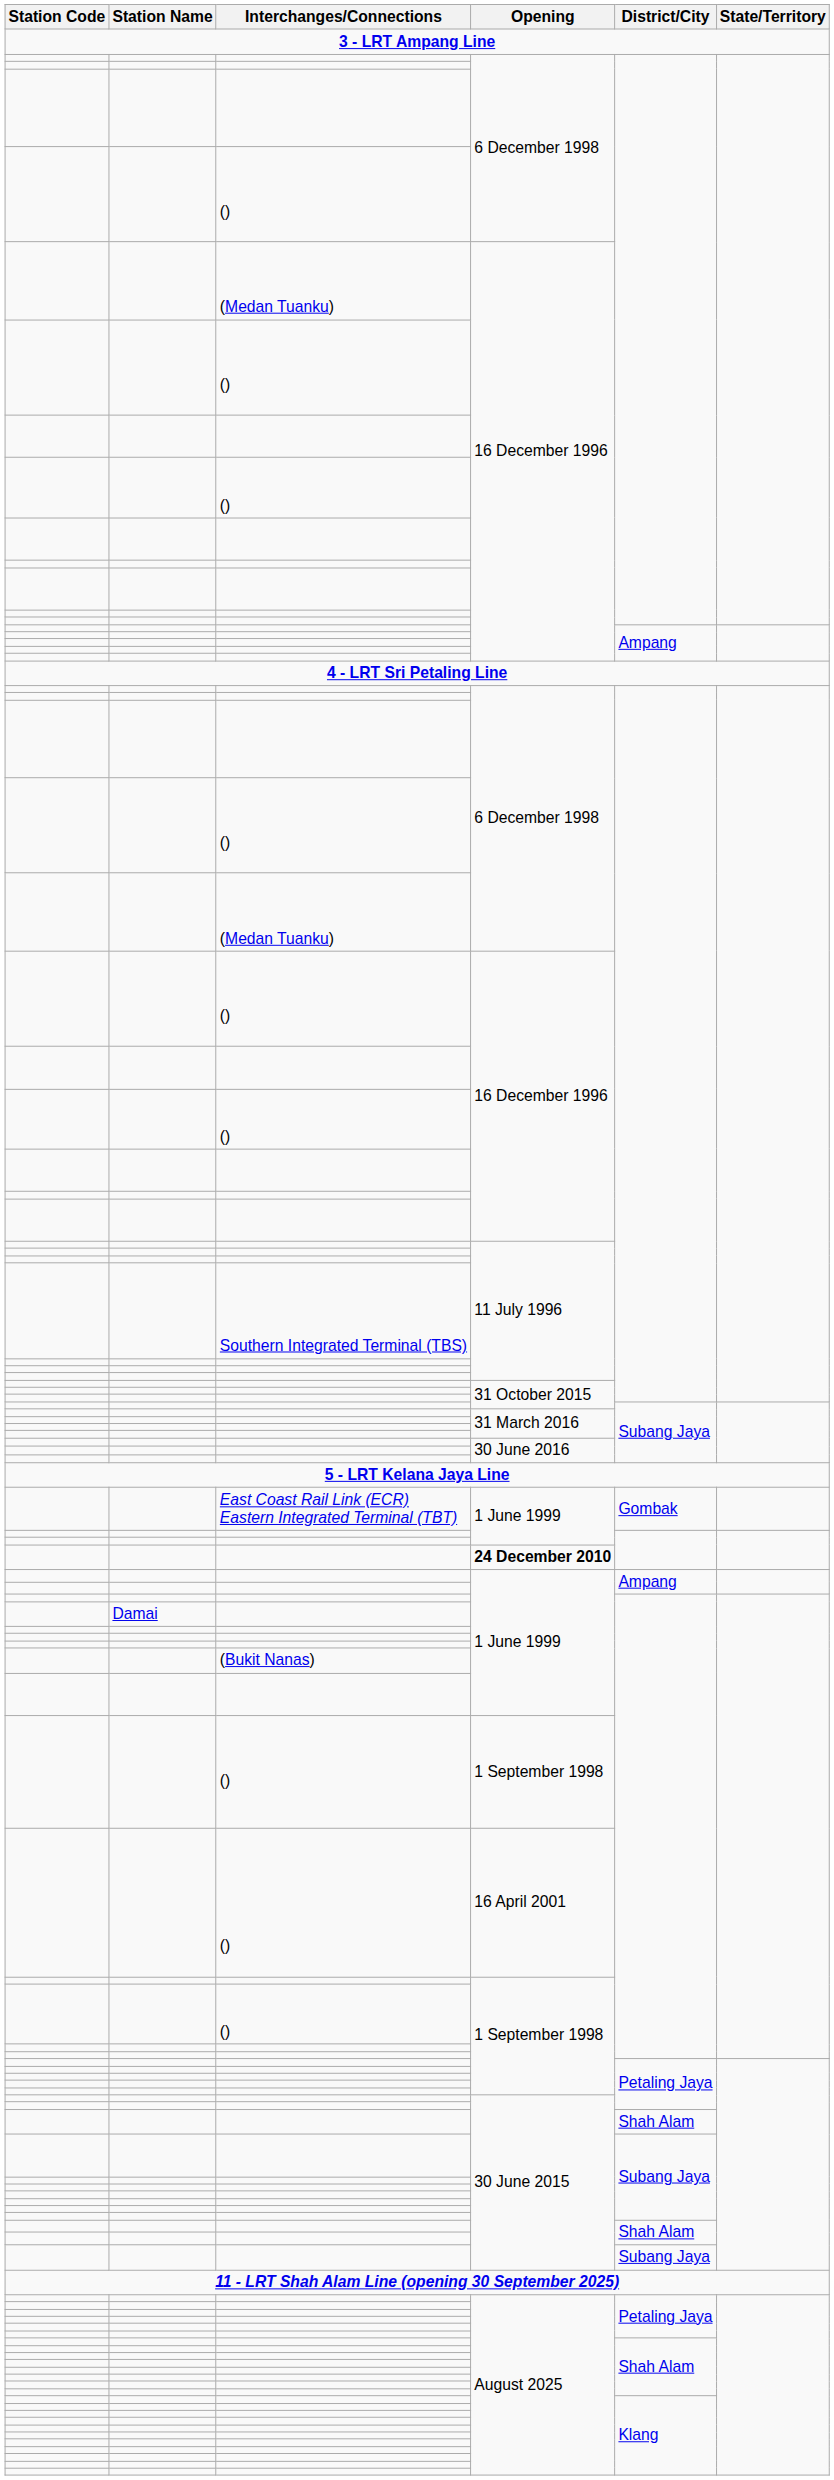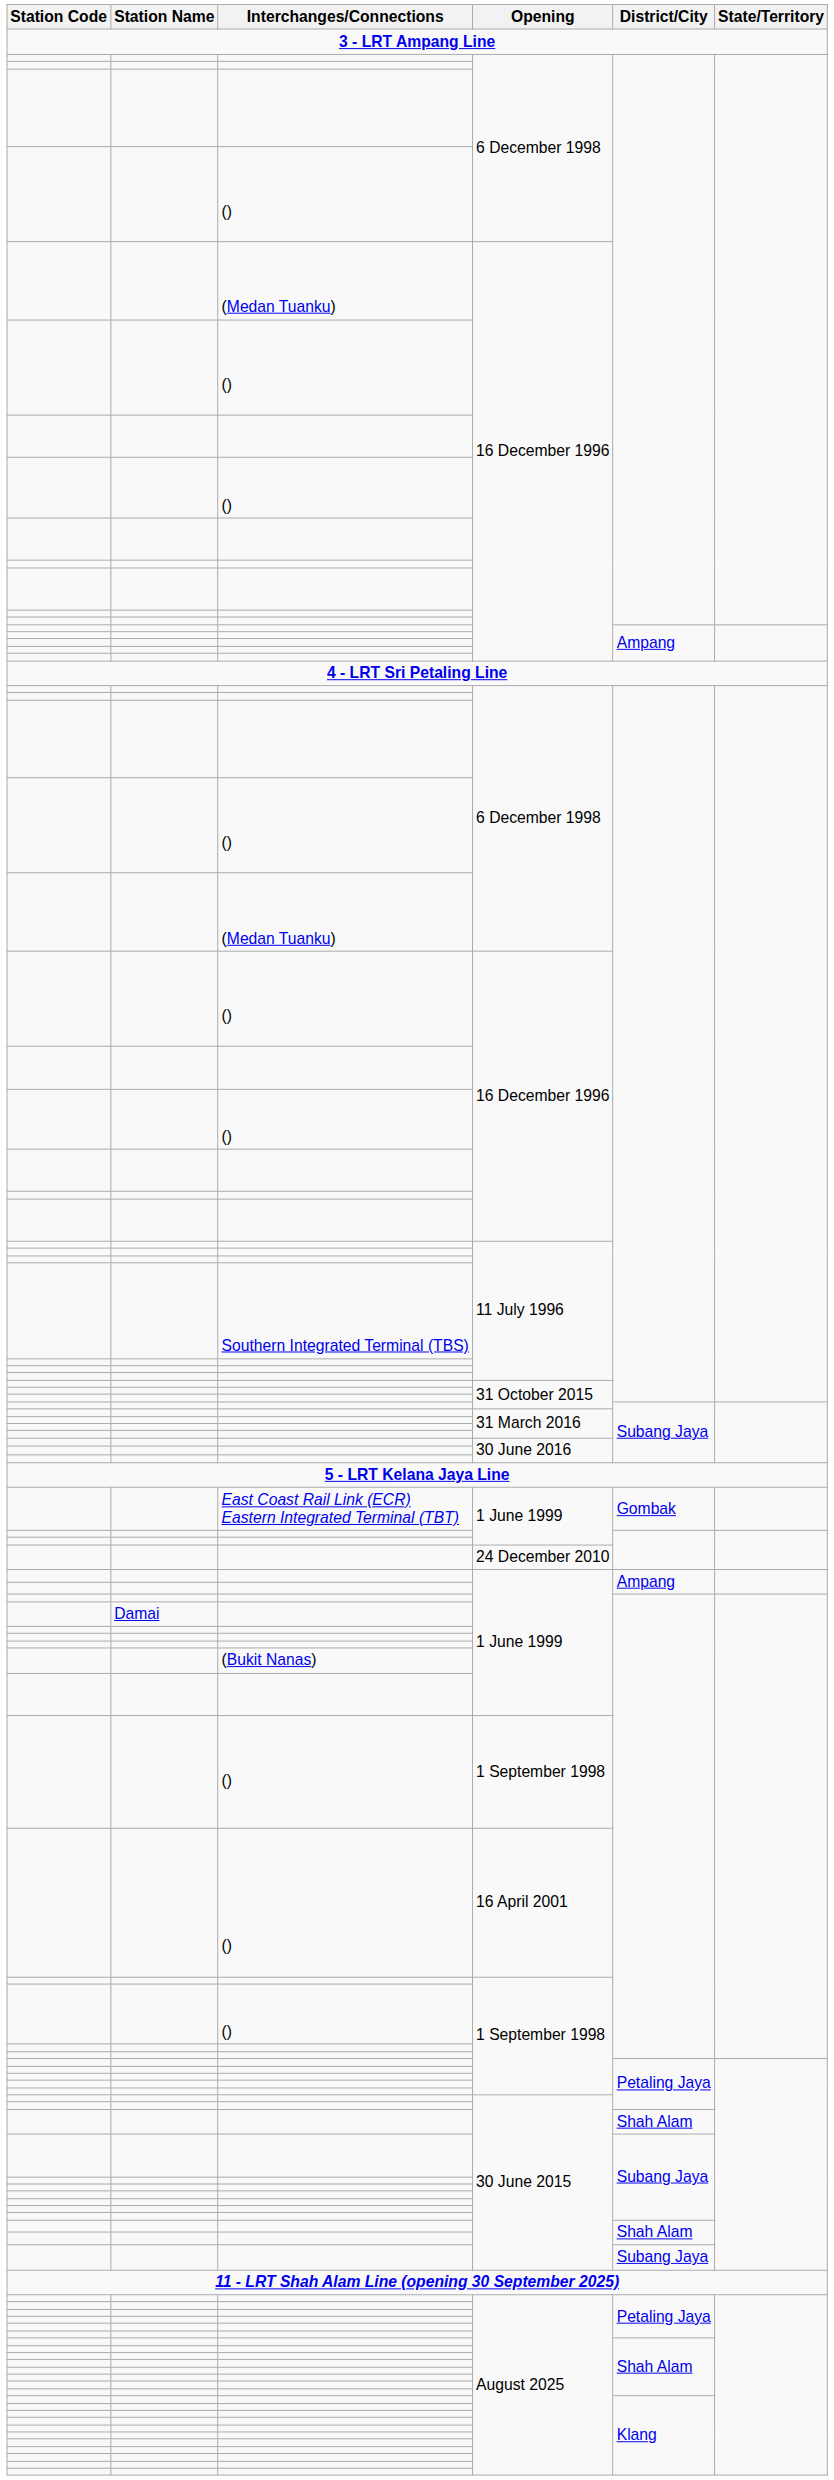(543, 1557) bold -> (543, 1557) normal
